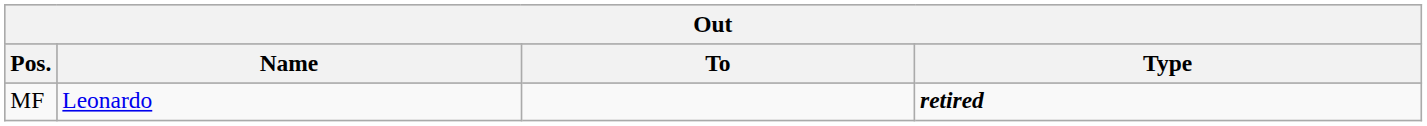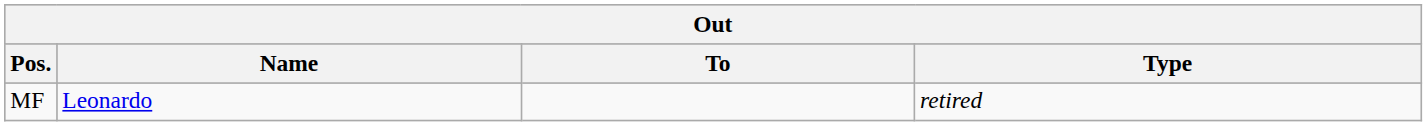(952, 101) bold -> (951, 101) normal
